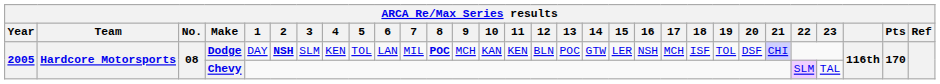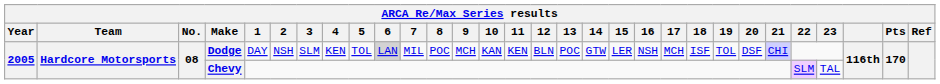(283, 50) bold -> (283, 50) normal
(388, 50) no background -> (388, 50) lightgrey background
(440, 50) bold -> (440, 50) normal
